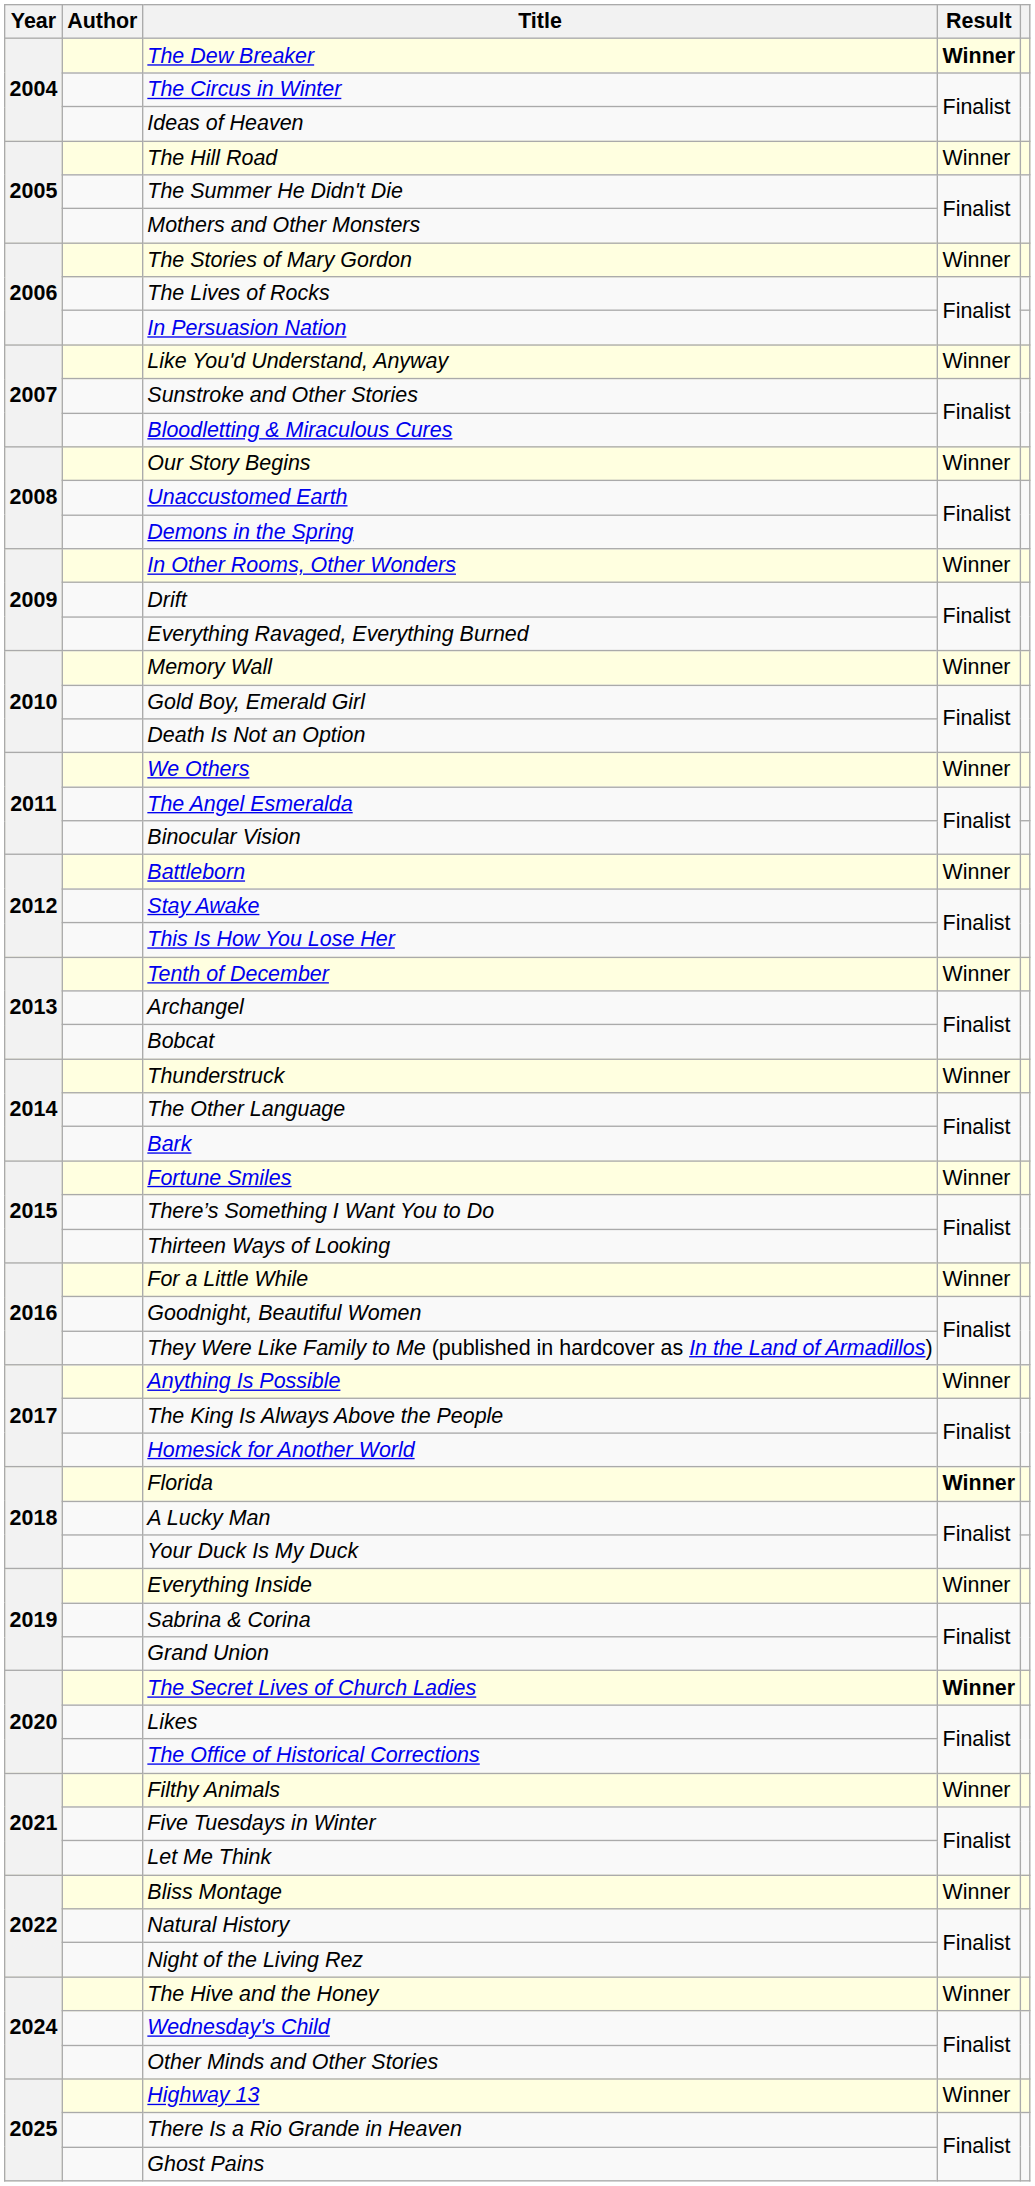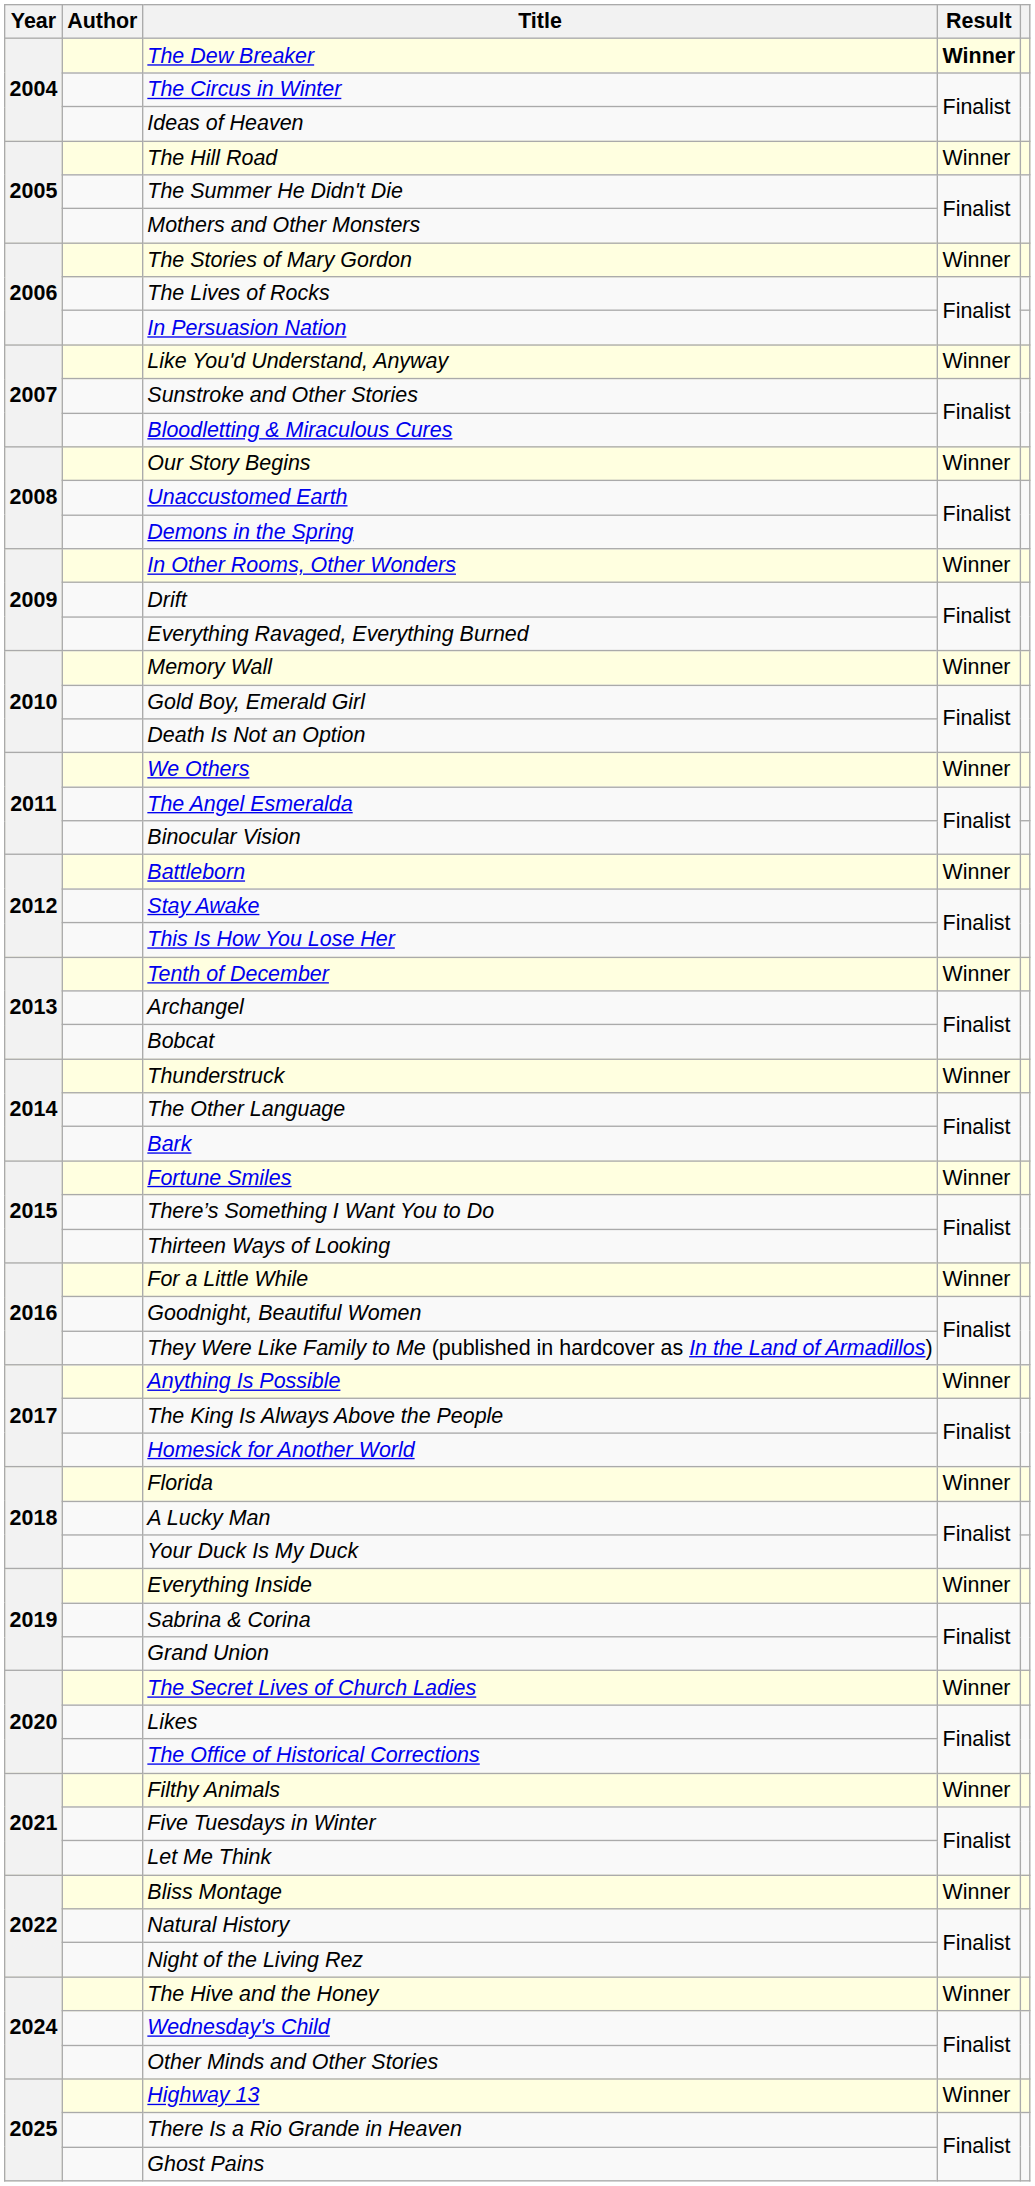(979, 1483) bold -> (977, 1483) normal
(979, 1687) bold -> (977, 1687) normal
